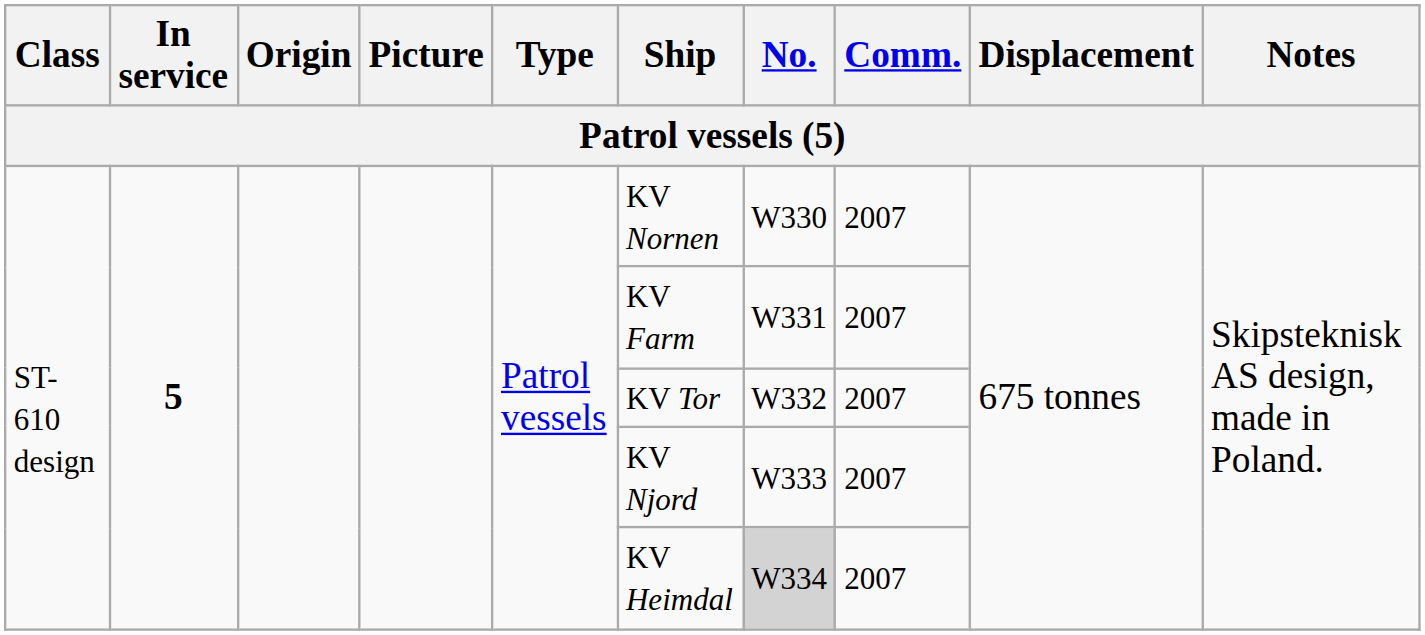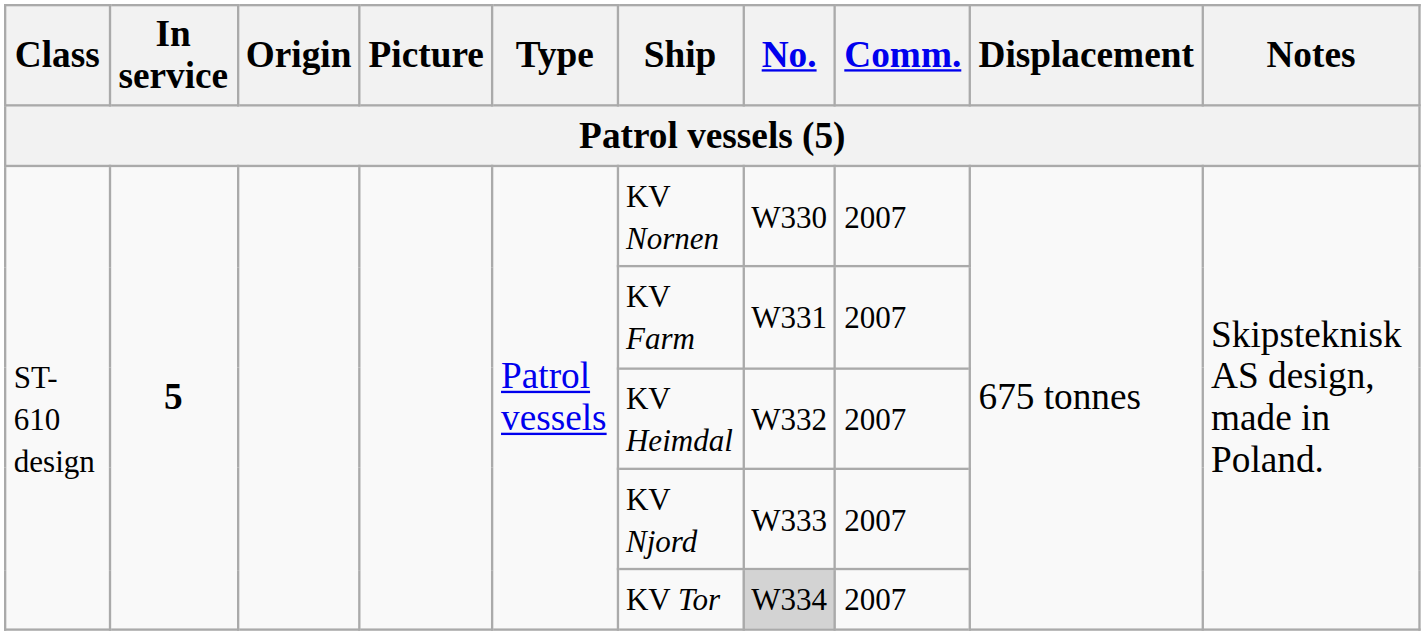(673, 398) KV Tor -> (679, 419) KV Heimdal
(679, 579) KV Heimdal -> (673, 600) KV Tor
